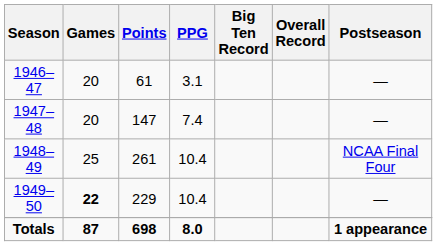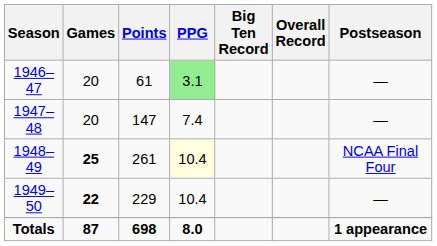(192, 80) no background -> (192, 80) lightgreen background
(91, 159) normal -> (91, 159) bold
(192, 159) no background -> (192, 159) lightyellow background
